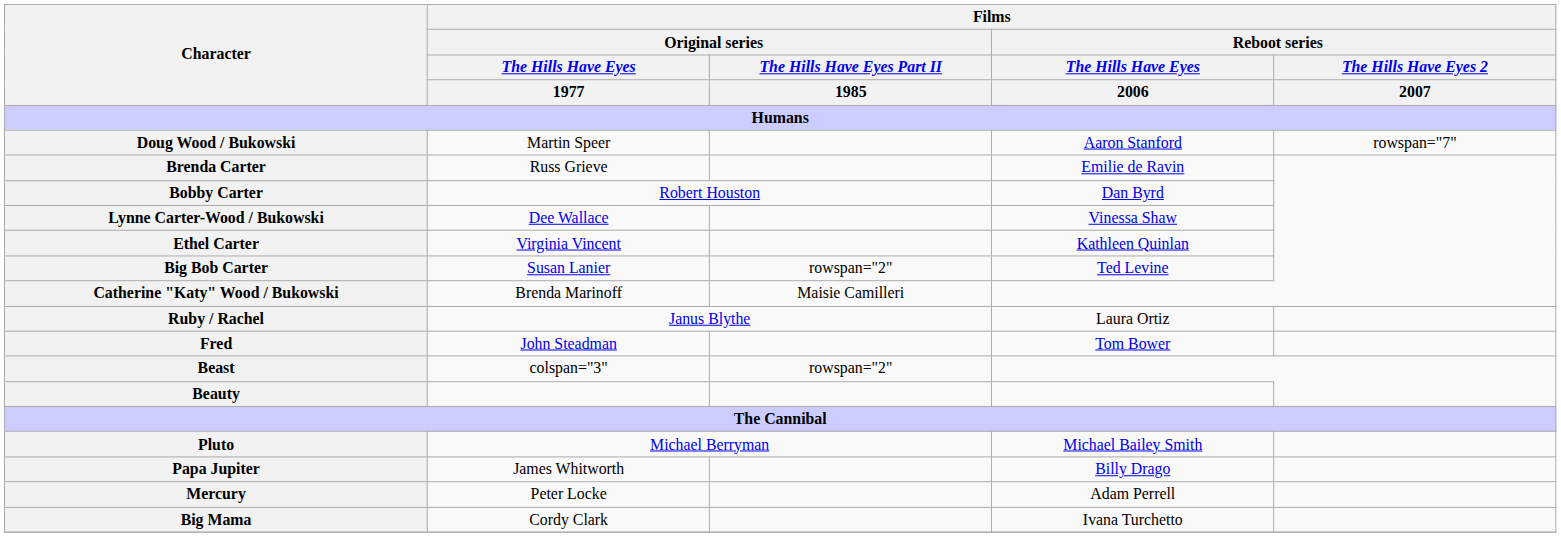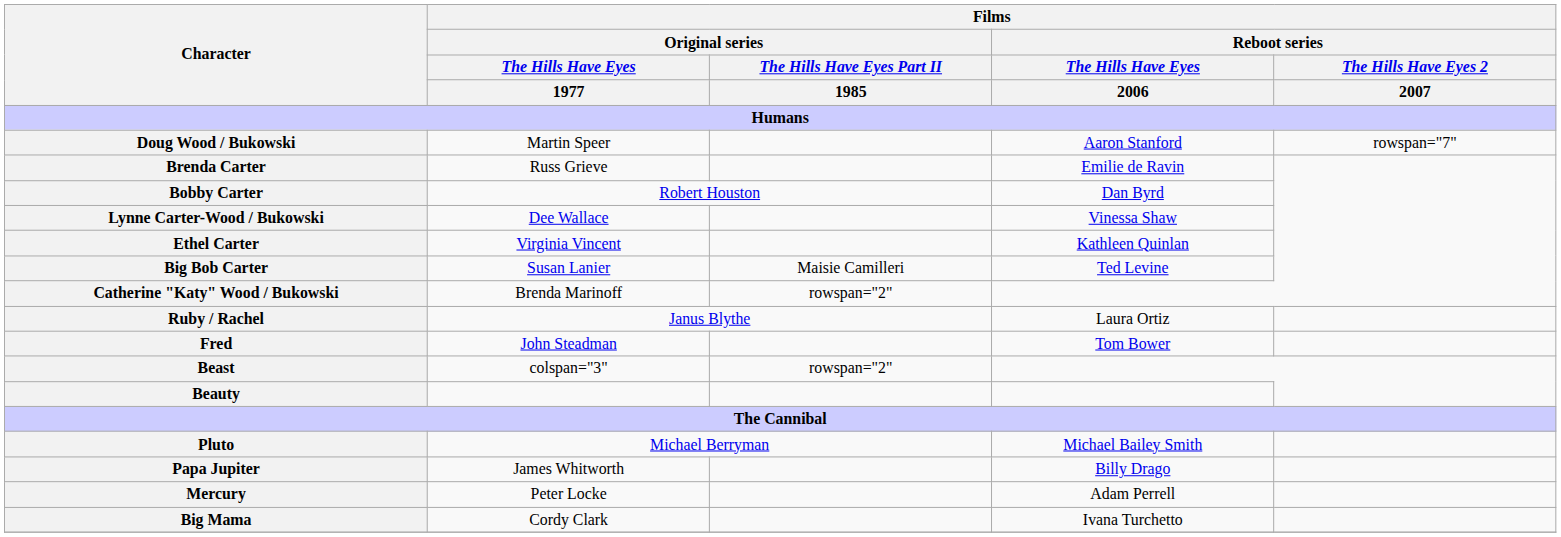(851, 268) rowspan="2" -> (851, 268) Maisie Camilleri
(851, 293) Maisie Camilleri -> (851, 293) rowspan="2"
